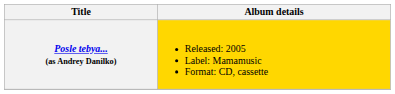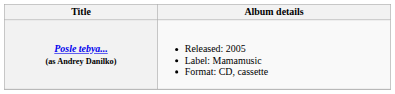(274, 60) gold background -> (274, 60) no background
